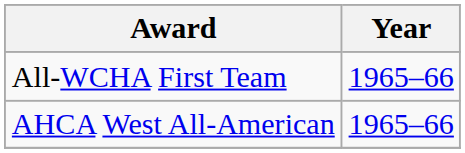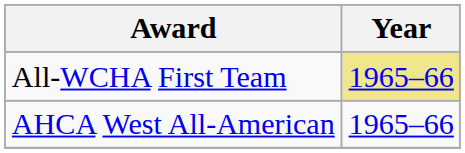(401, 76) no background -> (401, 76) khaki background
